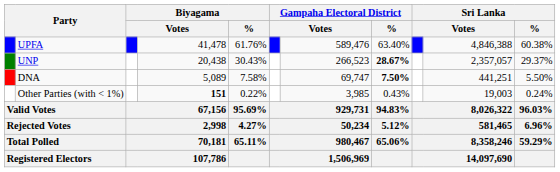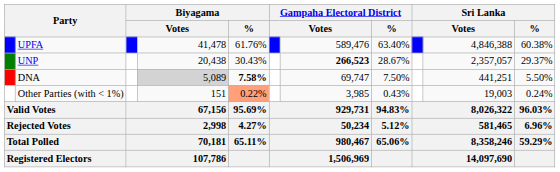(352, 61) normal -> (352, 61) bold
(393, 61) bold -> (394, 61) normal
(215, 77) no background -> (215, 77) lightgrey background
(253, 77) normal -> (253, 77) bold
(396, 77) bold -> (396, 77) normal
(218, 93) bold -> (218, 93) normal
(253, 93) no background -> (253, 93) lightsalmon background
